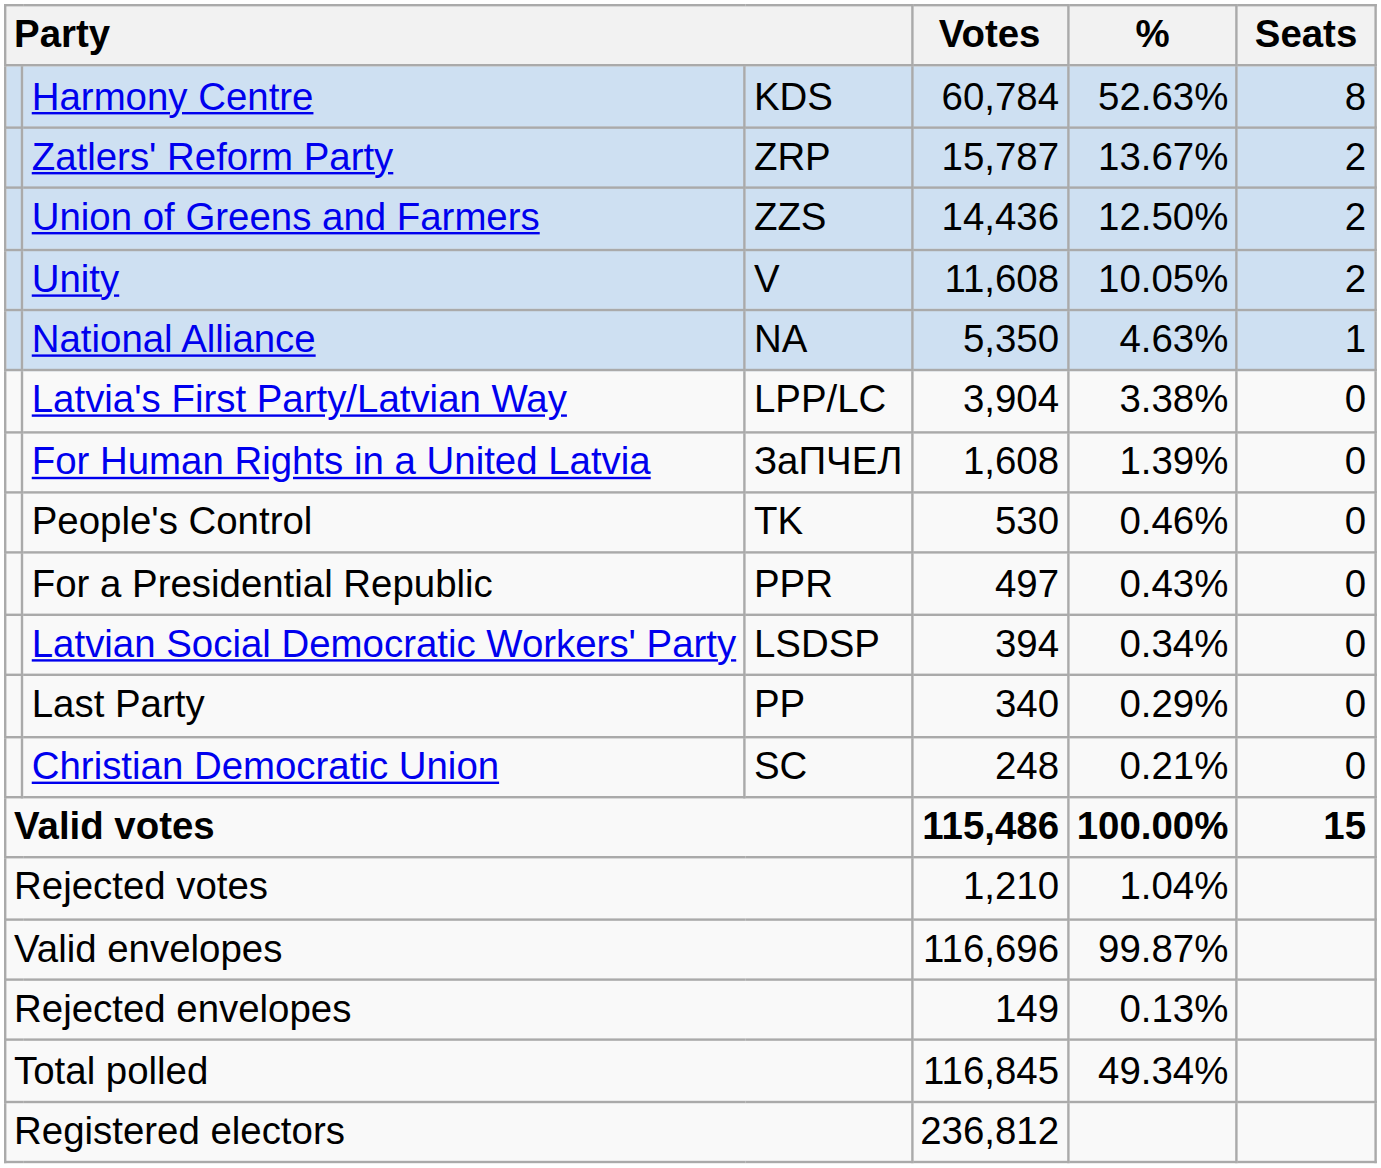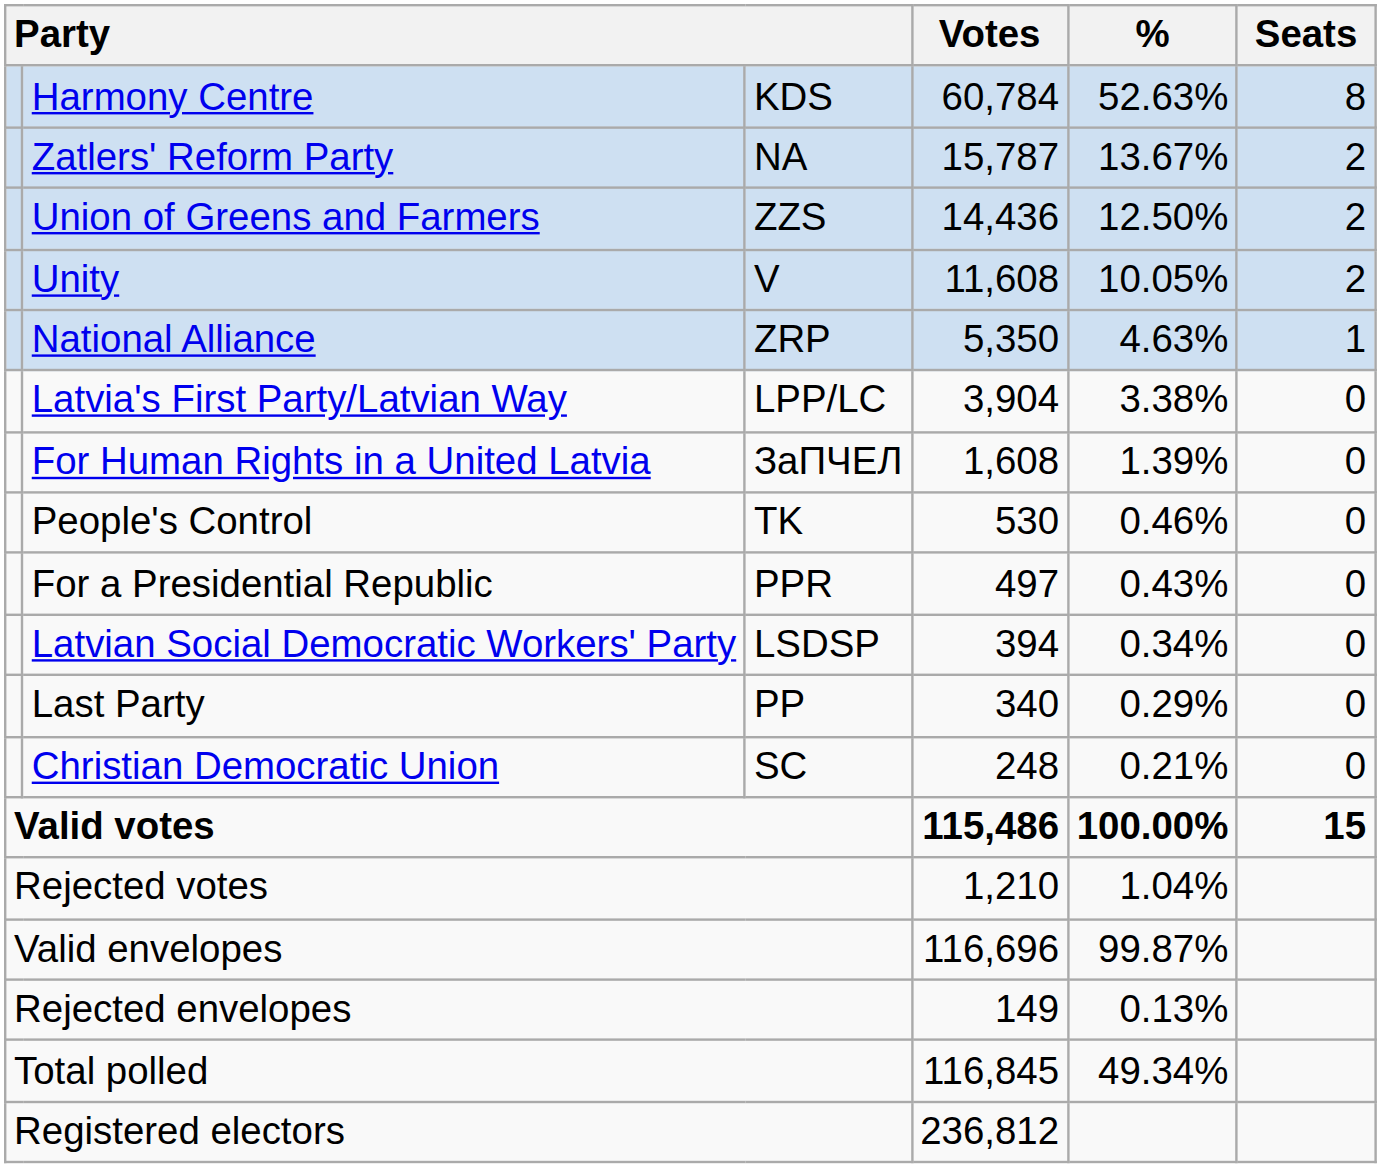(792, 156) ZRP -> (781, 156) NA
(781, 339) NA -> (792, 339) ZRP
